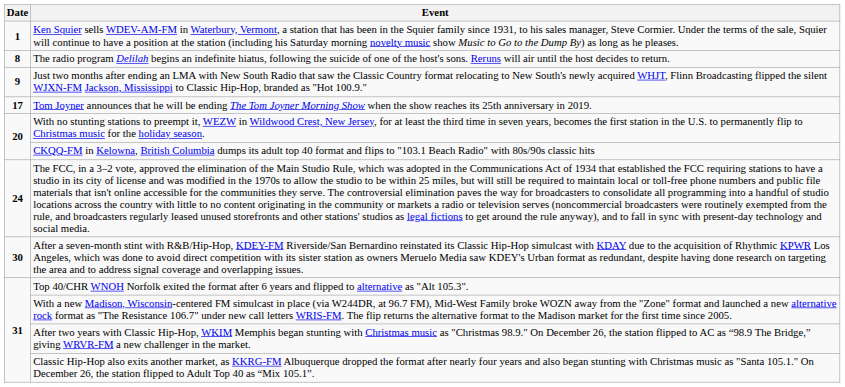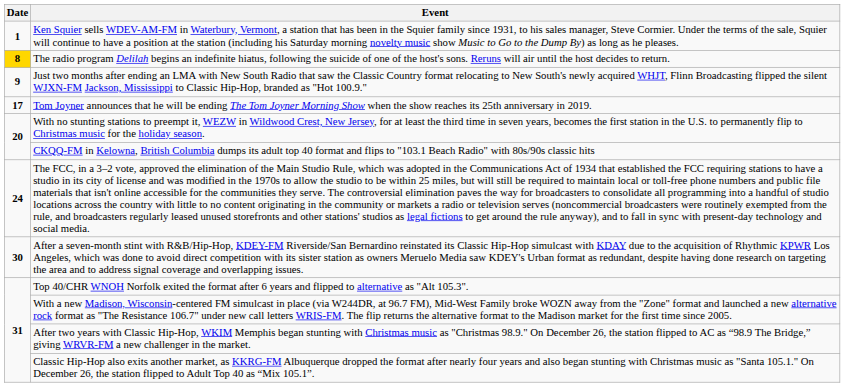(18, 59) no background -> (18, 59) gold background
